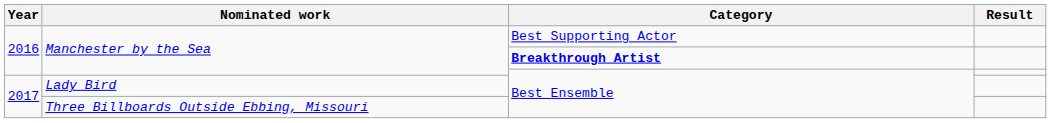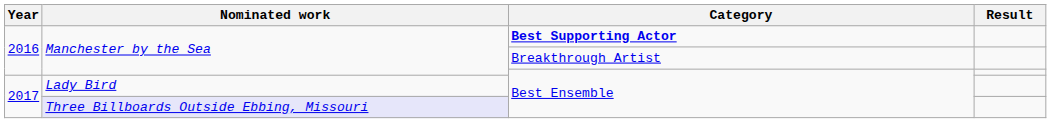(594, 37) normal -> (594, 37) bold
(586, 58) bold -> (586, 58) normal
(207, 107) no background -> (207, 107) lavender background
